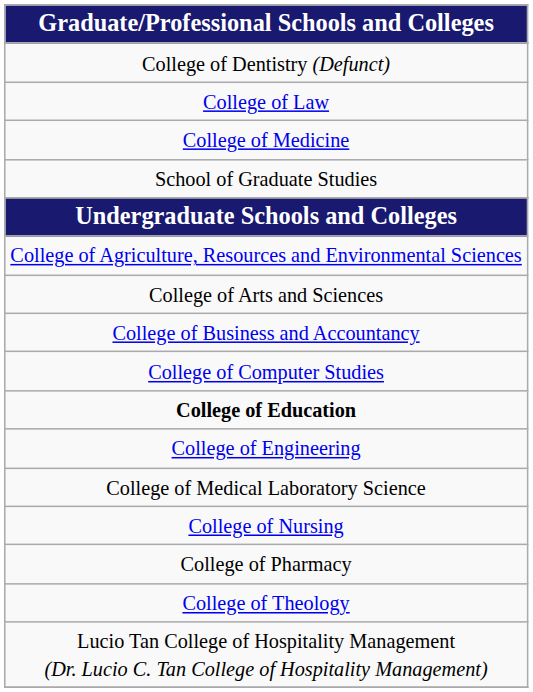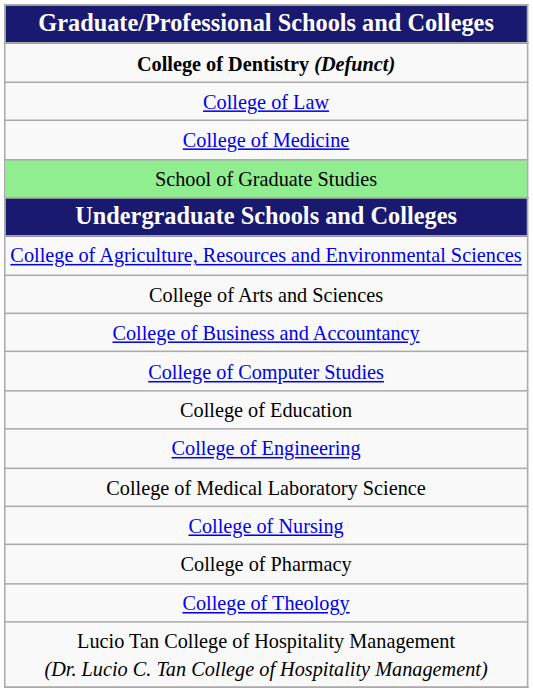(266, 63) normal -> (266, 62) bold
(266, 179) no background -> (266, 179) lightgreen background
(266, 409) bold -> (266, 411) normal
